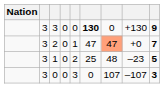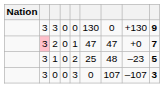(91, 28) bold -> (91, 28) normal
(45, 43) no background -> (45, 43) pink background
(112, 43) lightsalmon background -> (112, 43) no background
